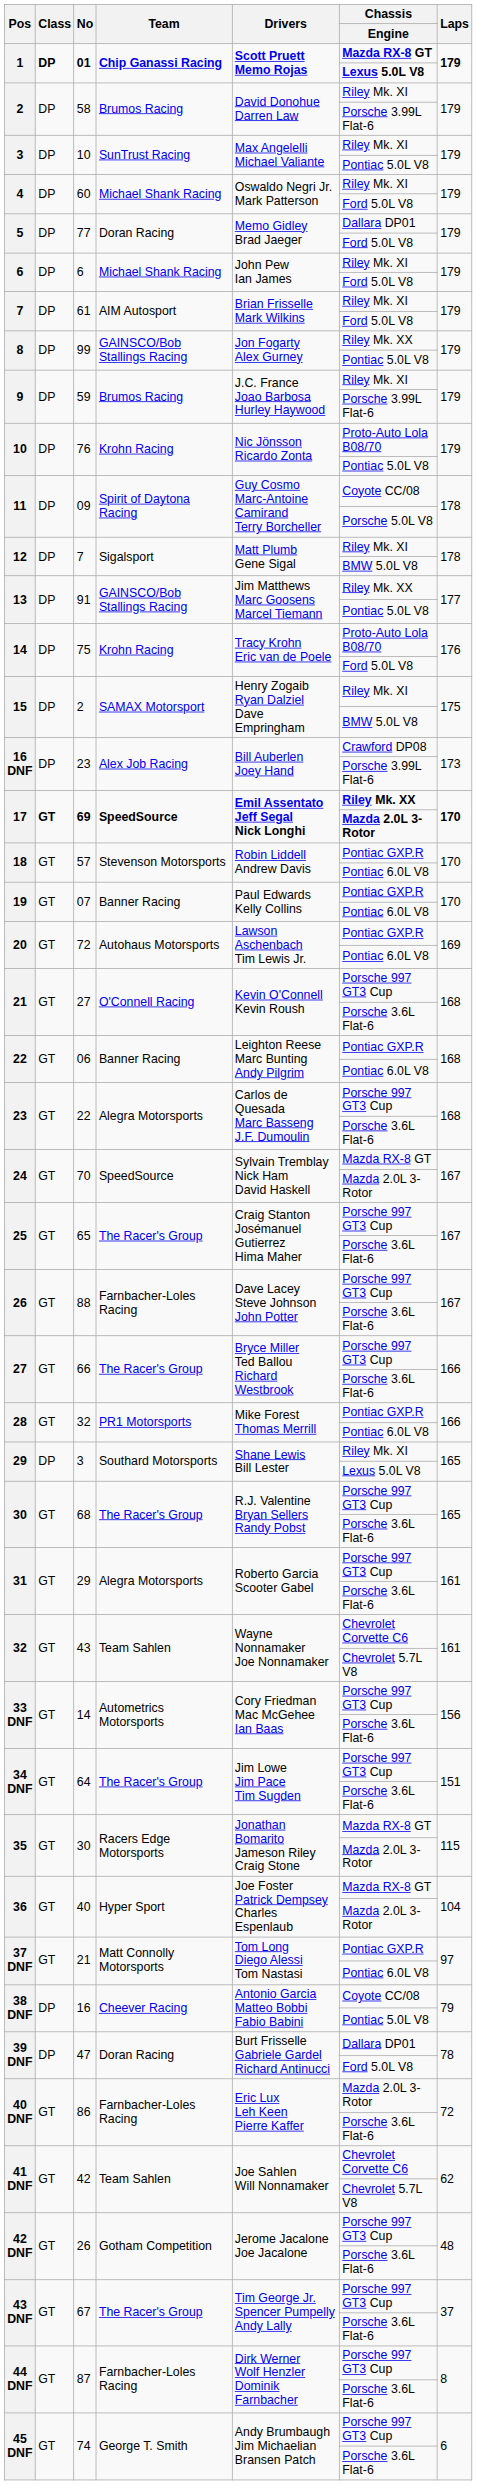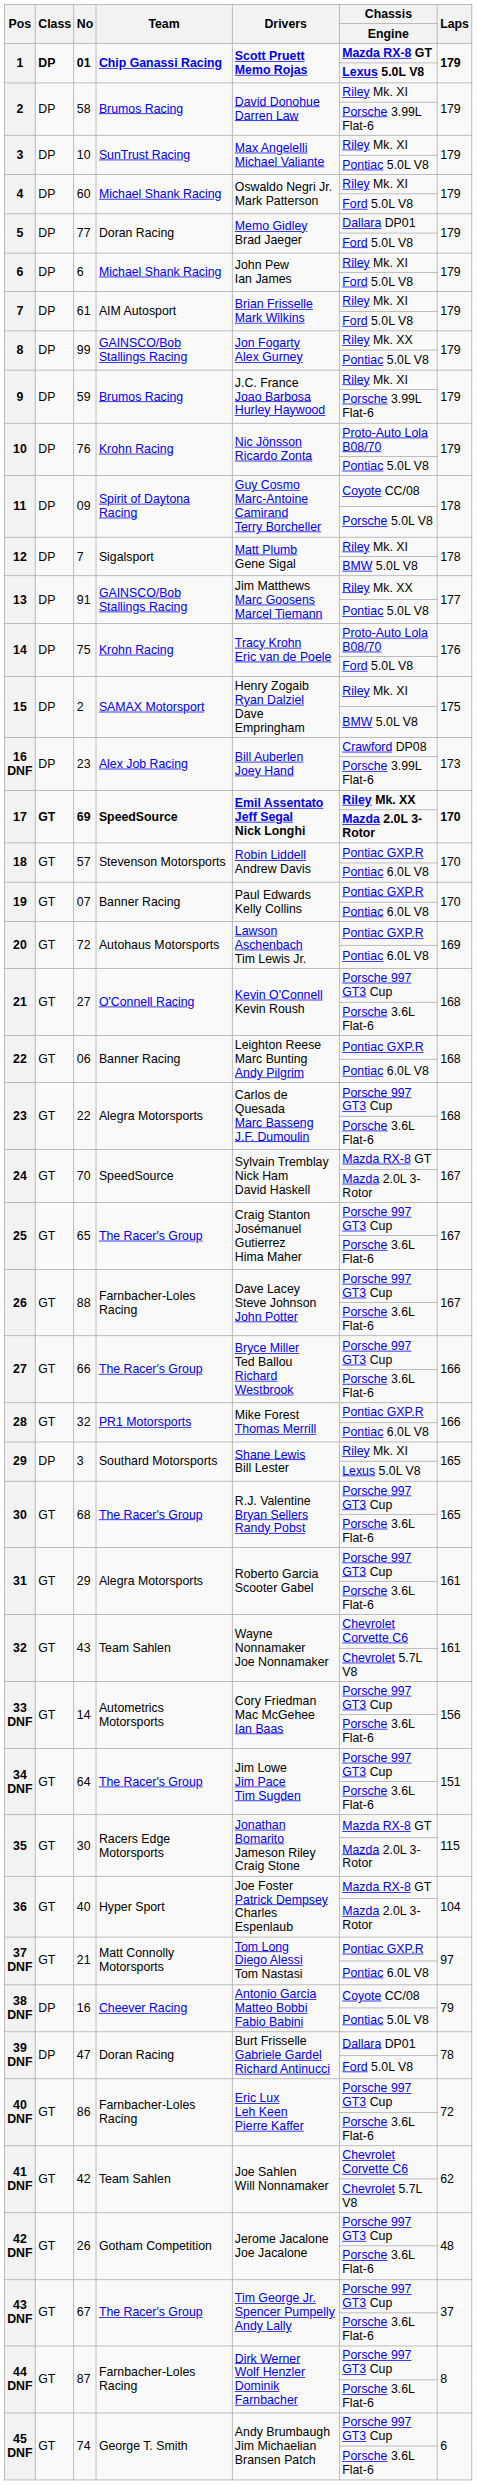(381, 2095) Mazda 2.0L 3-Rotor -> (377, 2095) Porsche 997 GT3 Cup
